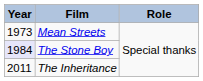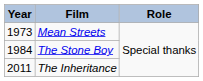(20, 50) lavender background -> (20, 50) no background
